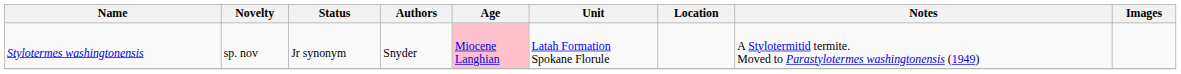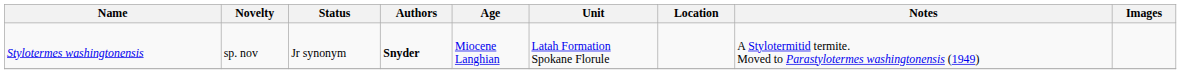(400, 52) normal -> (401, 52) bold
(477, 52) pink background -> (477, 52) no background
